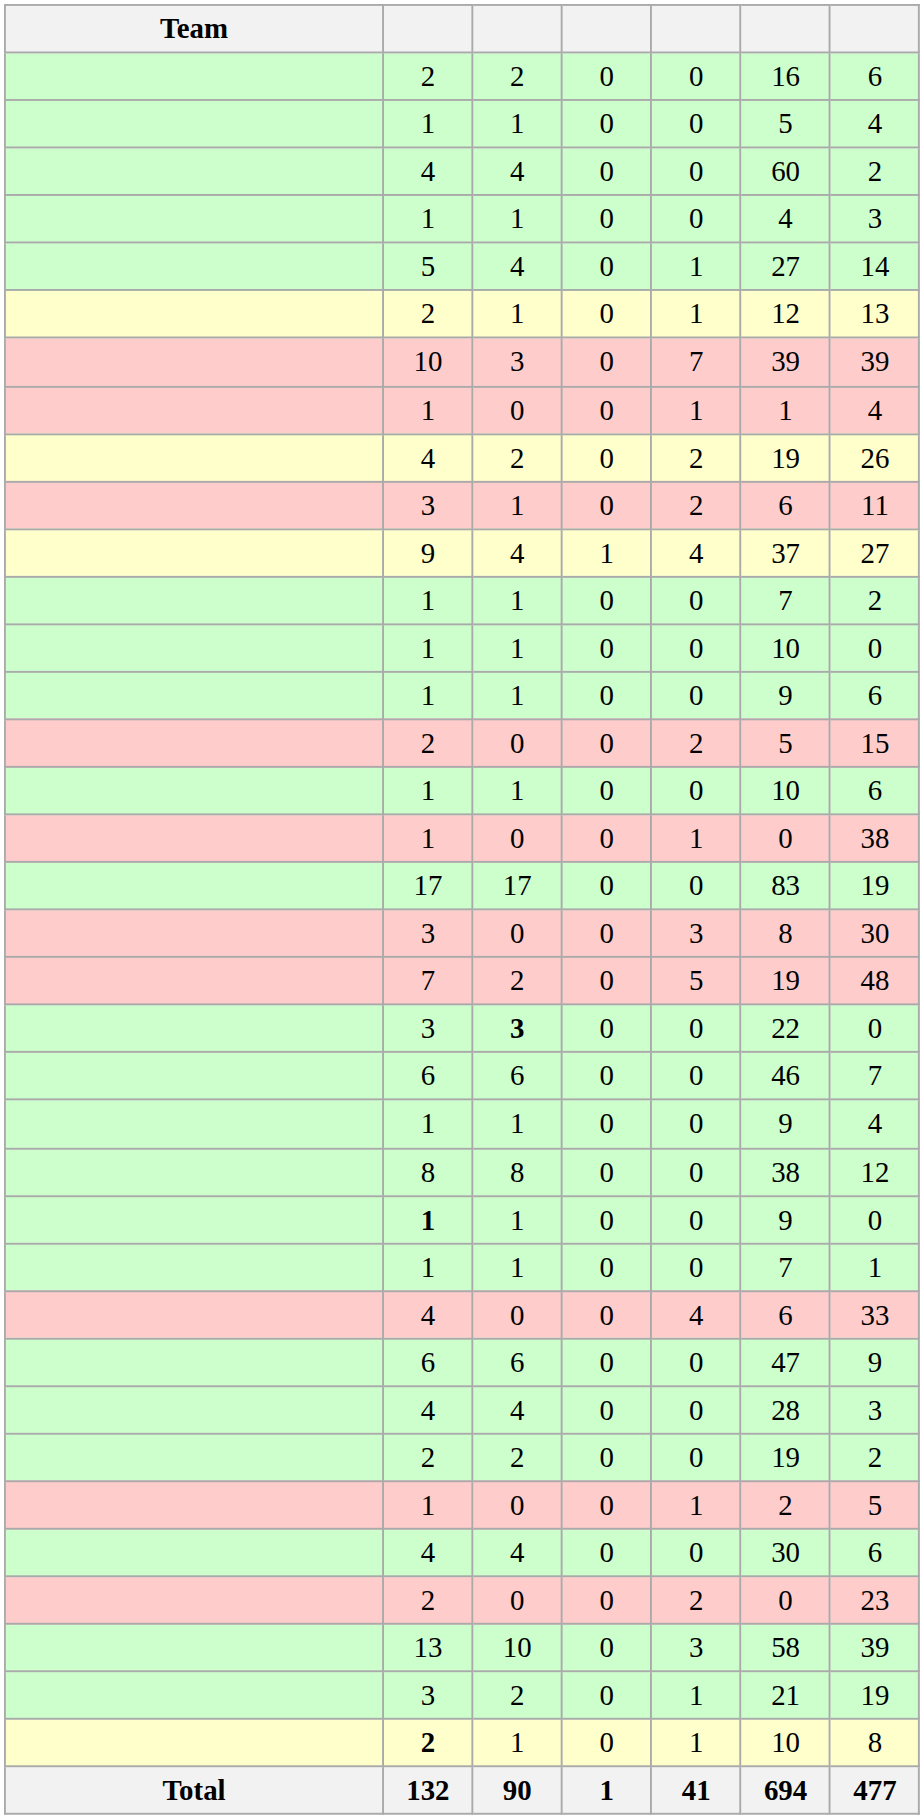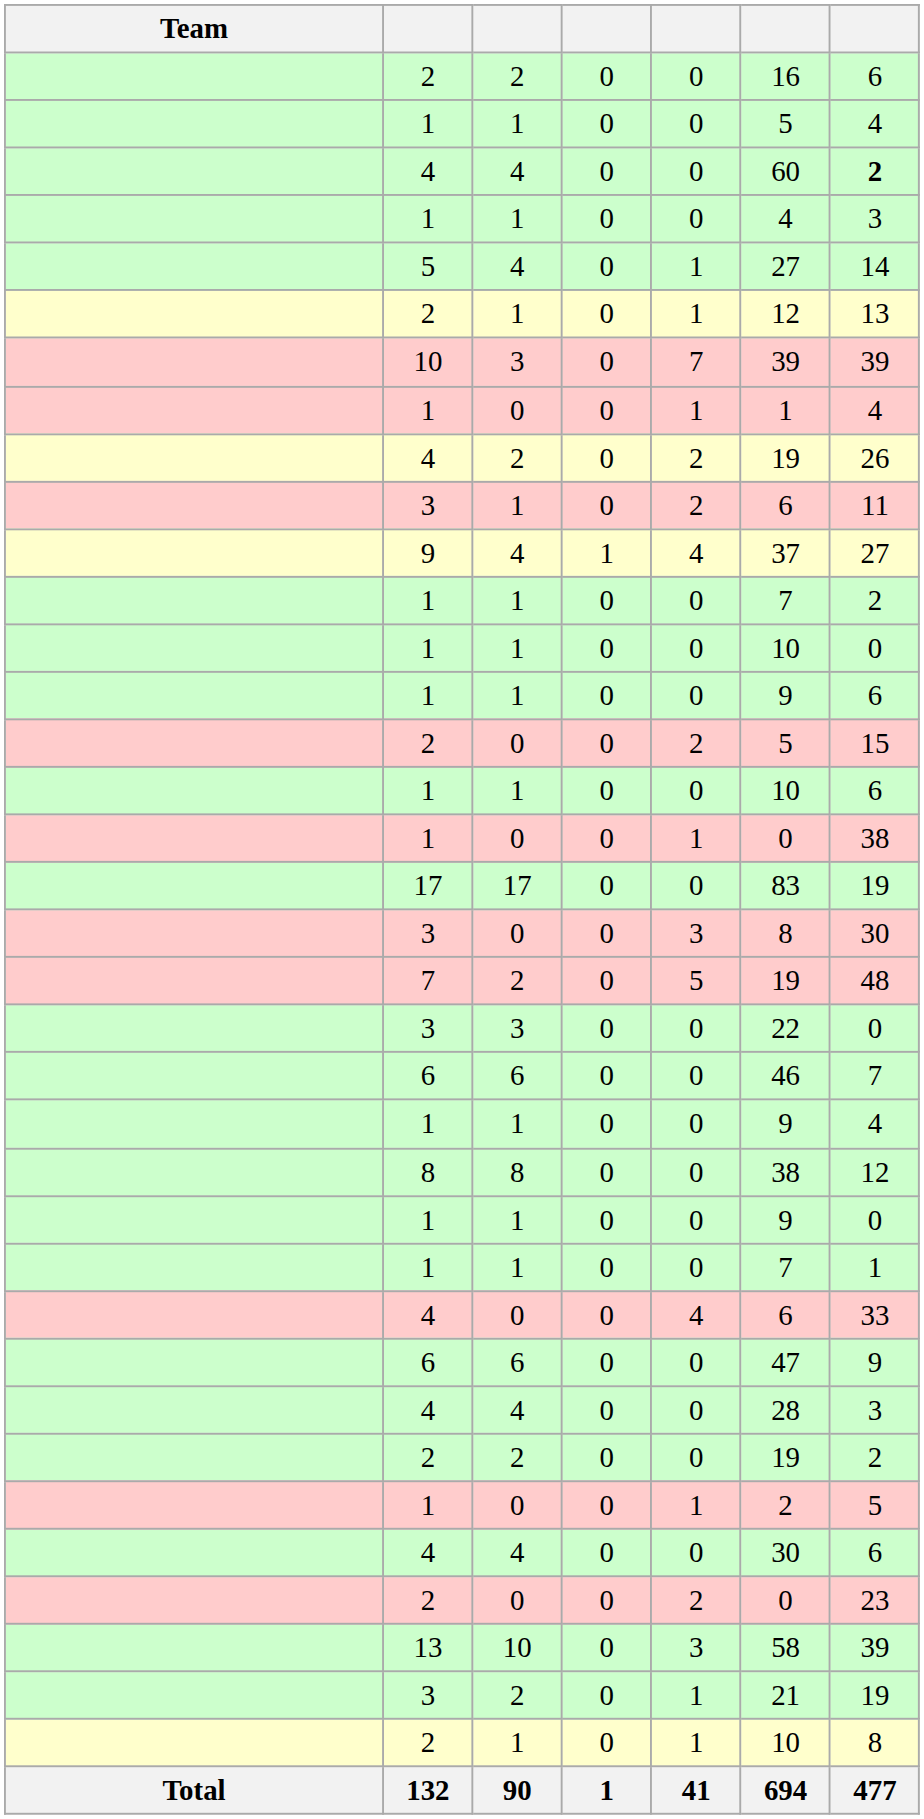(875, 171) normal -> (875, 171) bold
(517, 1028) bold -> (517, 1028) normal
(428, 1218) bold -> (428, 1218) normal
(428, 1742) bold -> (428, 1742) normal
